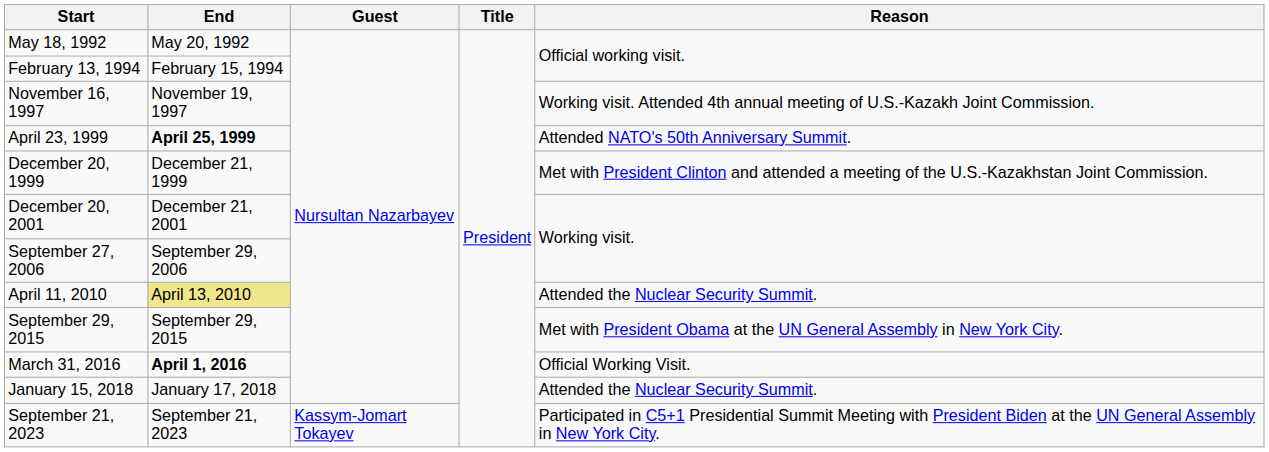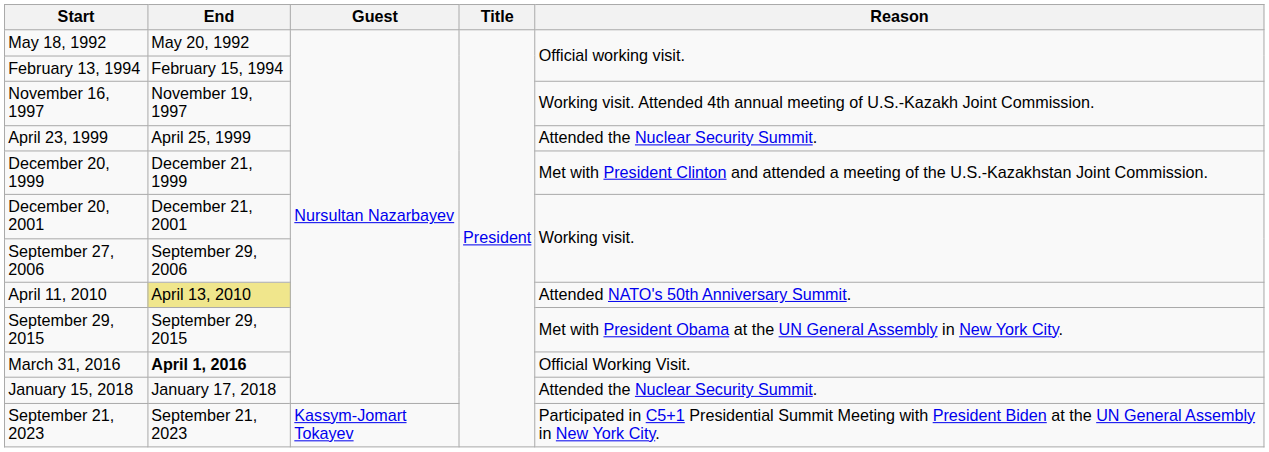(203, 138) bold -> (201, 138) normal
(695, 138) Attended NATO's 50th Anniversary Summit. -> (678, 138) Attended the Nuclear Security Summit.
(678, 295) Attended the Nuclear Security Summit. -> (695, 295) Attended NATO's 50th Anniversary Summit.
